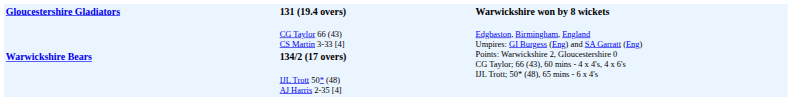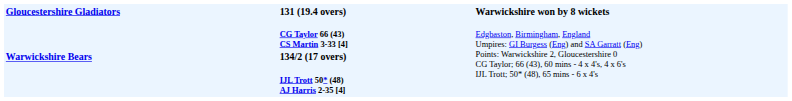(312, 39) normal -> (314, 39) bold
(311, 85) normal -> (313, 85) bold
